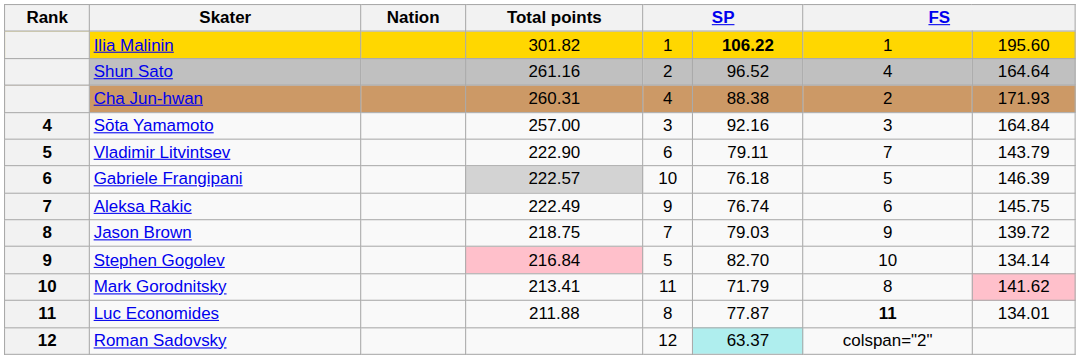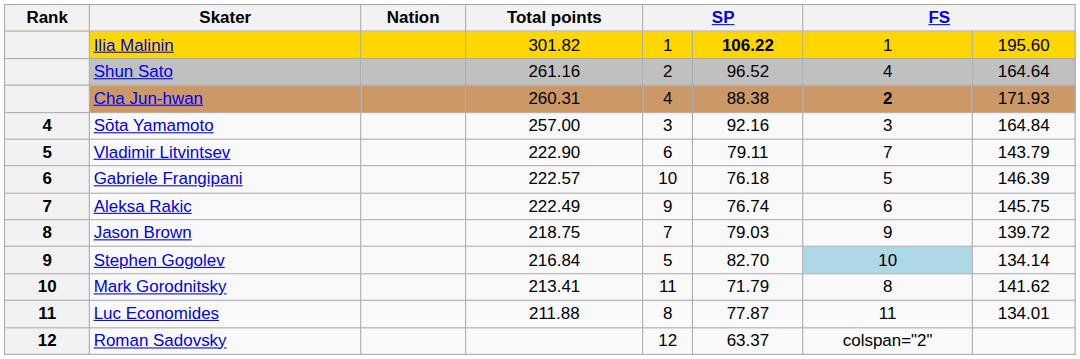(888, 98) normal -> (888, 98) bold
(554, 179) lightgrey background -> (554, 179) no background
(554, 260) pink background -> (554, 260) no background
(888, 260) no background -> (888, 260) lightblue background
(1024, 286) pink background -> (1024, 286) no background
(888, 313) bold -> (888, 313) normal
(748, 340) paleturquoise background -> (748, 340) no background
